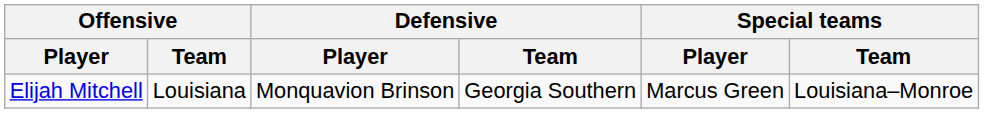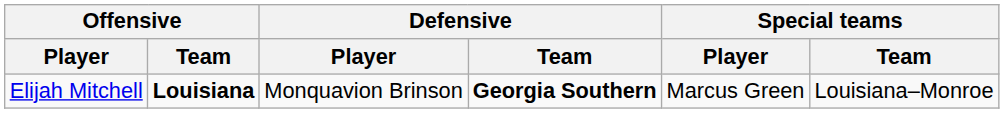(199, 90) normal -> (204, 90) bold
(550, 90) normal -> (565, 90) bold
